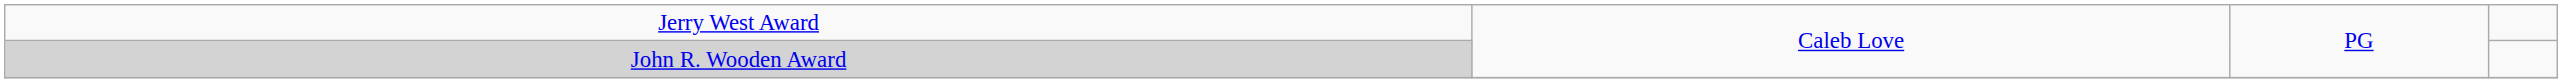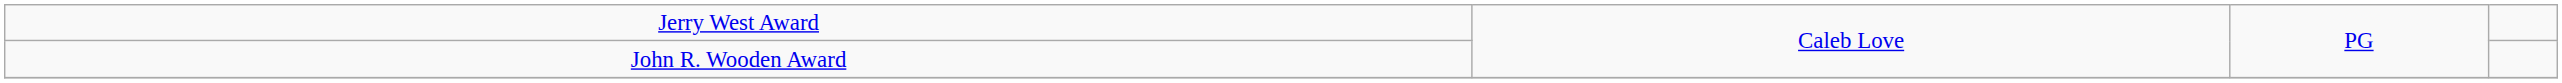(739, 58) lightgrey background -> (739, 58) no background
